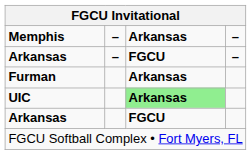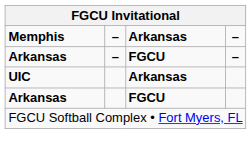- row: (32, 77)
(158, 97) lightgreen background -> (158, 77) no background
